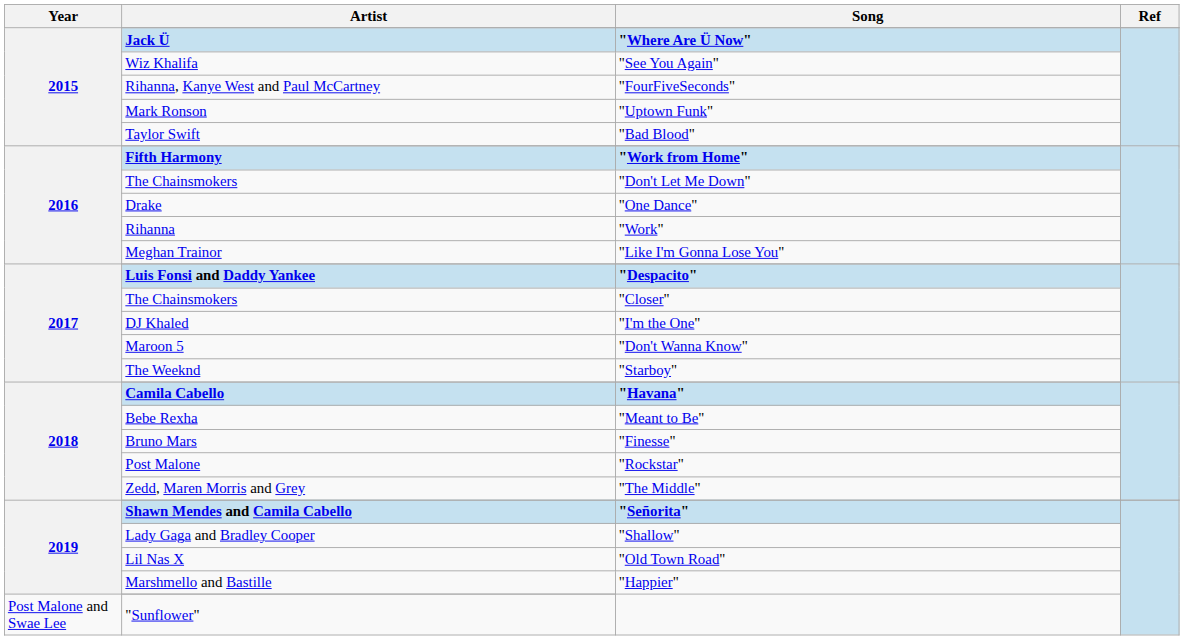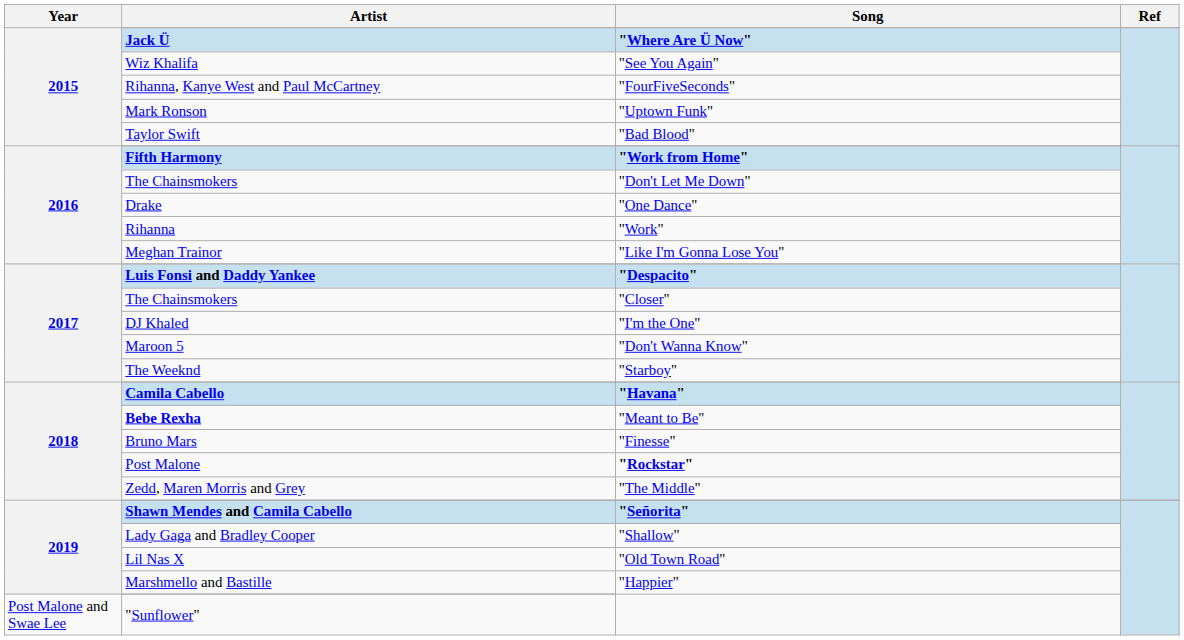(162, 417) normal -> (163, 417) bold
(651, 464) normal -> (656, 464) bold
